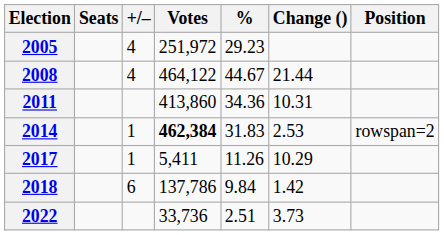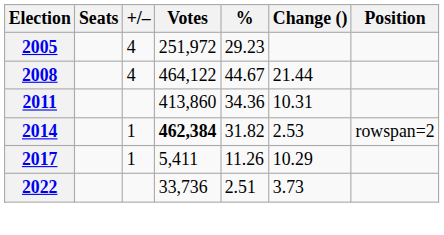(245, 131) 31.83 -> (245, 131) 31.82
- row: (40, 187)
